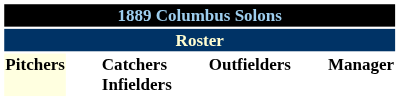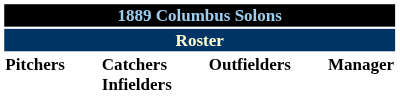(35, 64) lightyellow background -> (35, 64) no background
